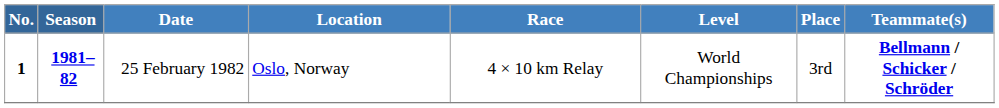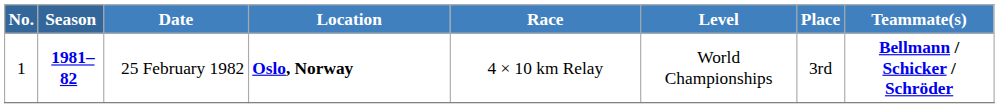(21, 68) bold -> (21, 68) normal
(301, 68) normal -> (303, 68) bold
